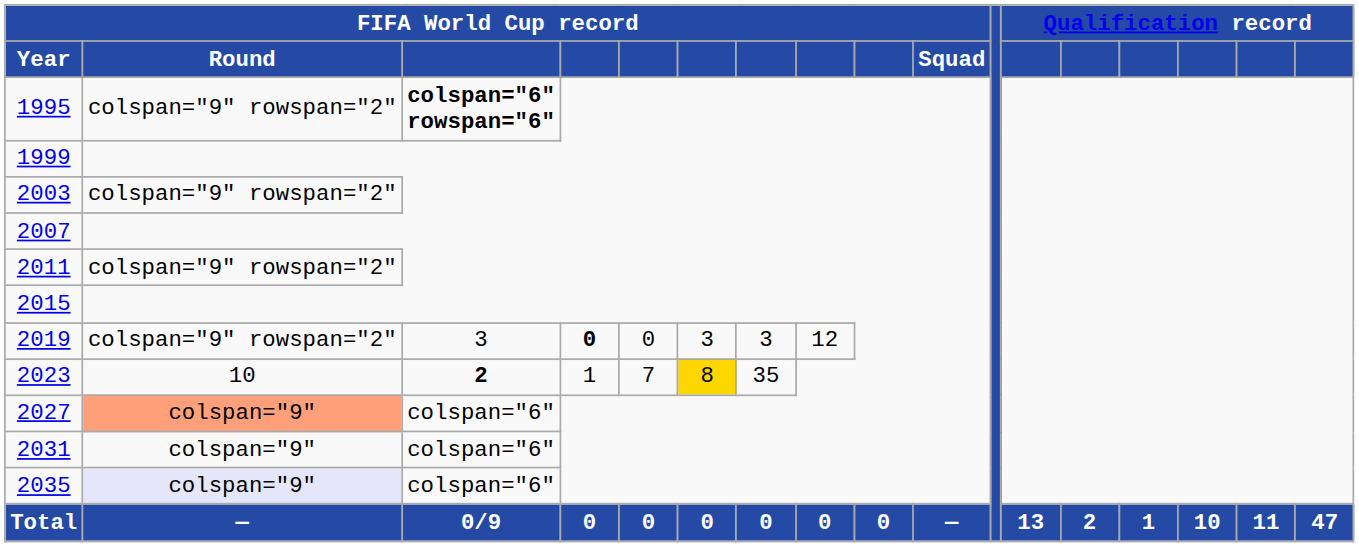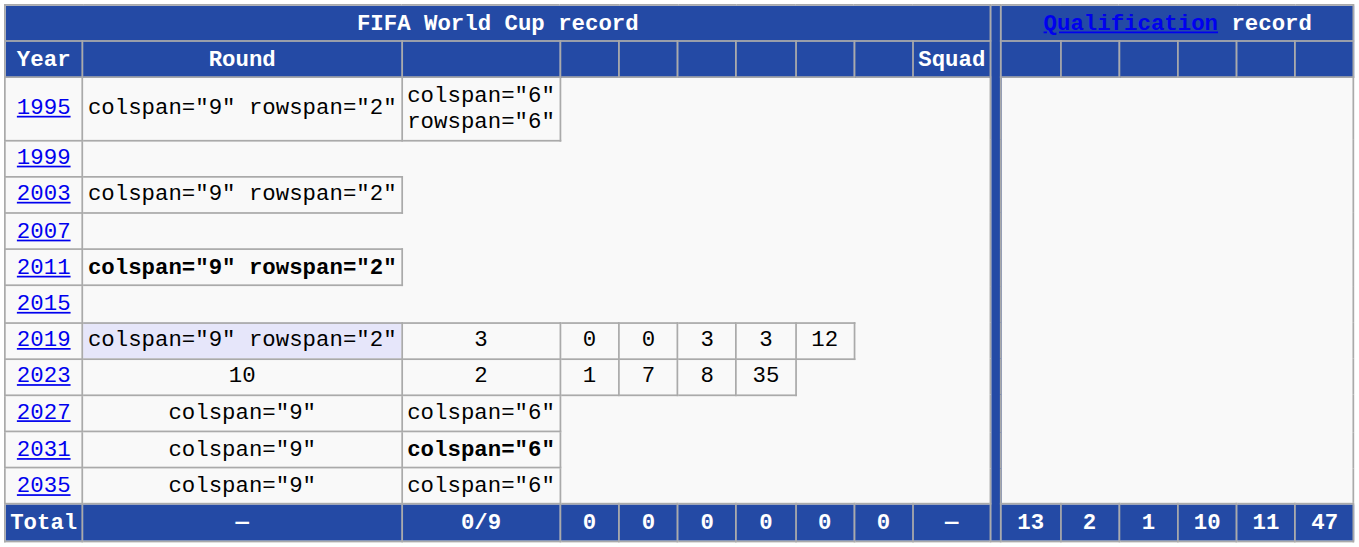(481, 109) bold -> (481, 109) normal
(242, 268) normal -> (242, 268) bold
(242, 340) no background -> (242, 340) lavender background
(590, 340) bold -> (590, 340) normal
(481, 377) bold -> (481, 377) normal
(707, 377) gold background -> (707, 377) no background
(242, 413) lightsalmon background -> (242, 413) no background
(481, 450) normal -> (481, 450) bold
(242, 486) lavender background -> (242, 486) no background
